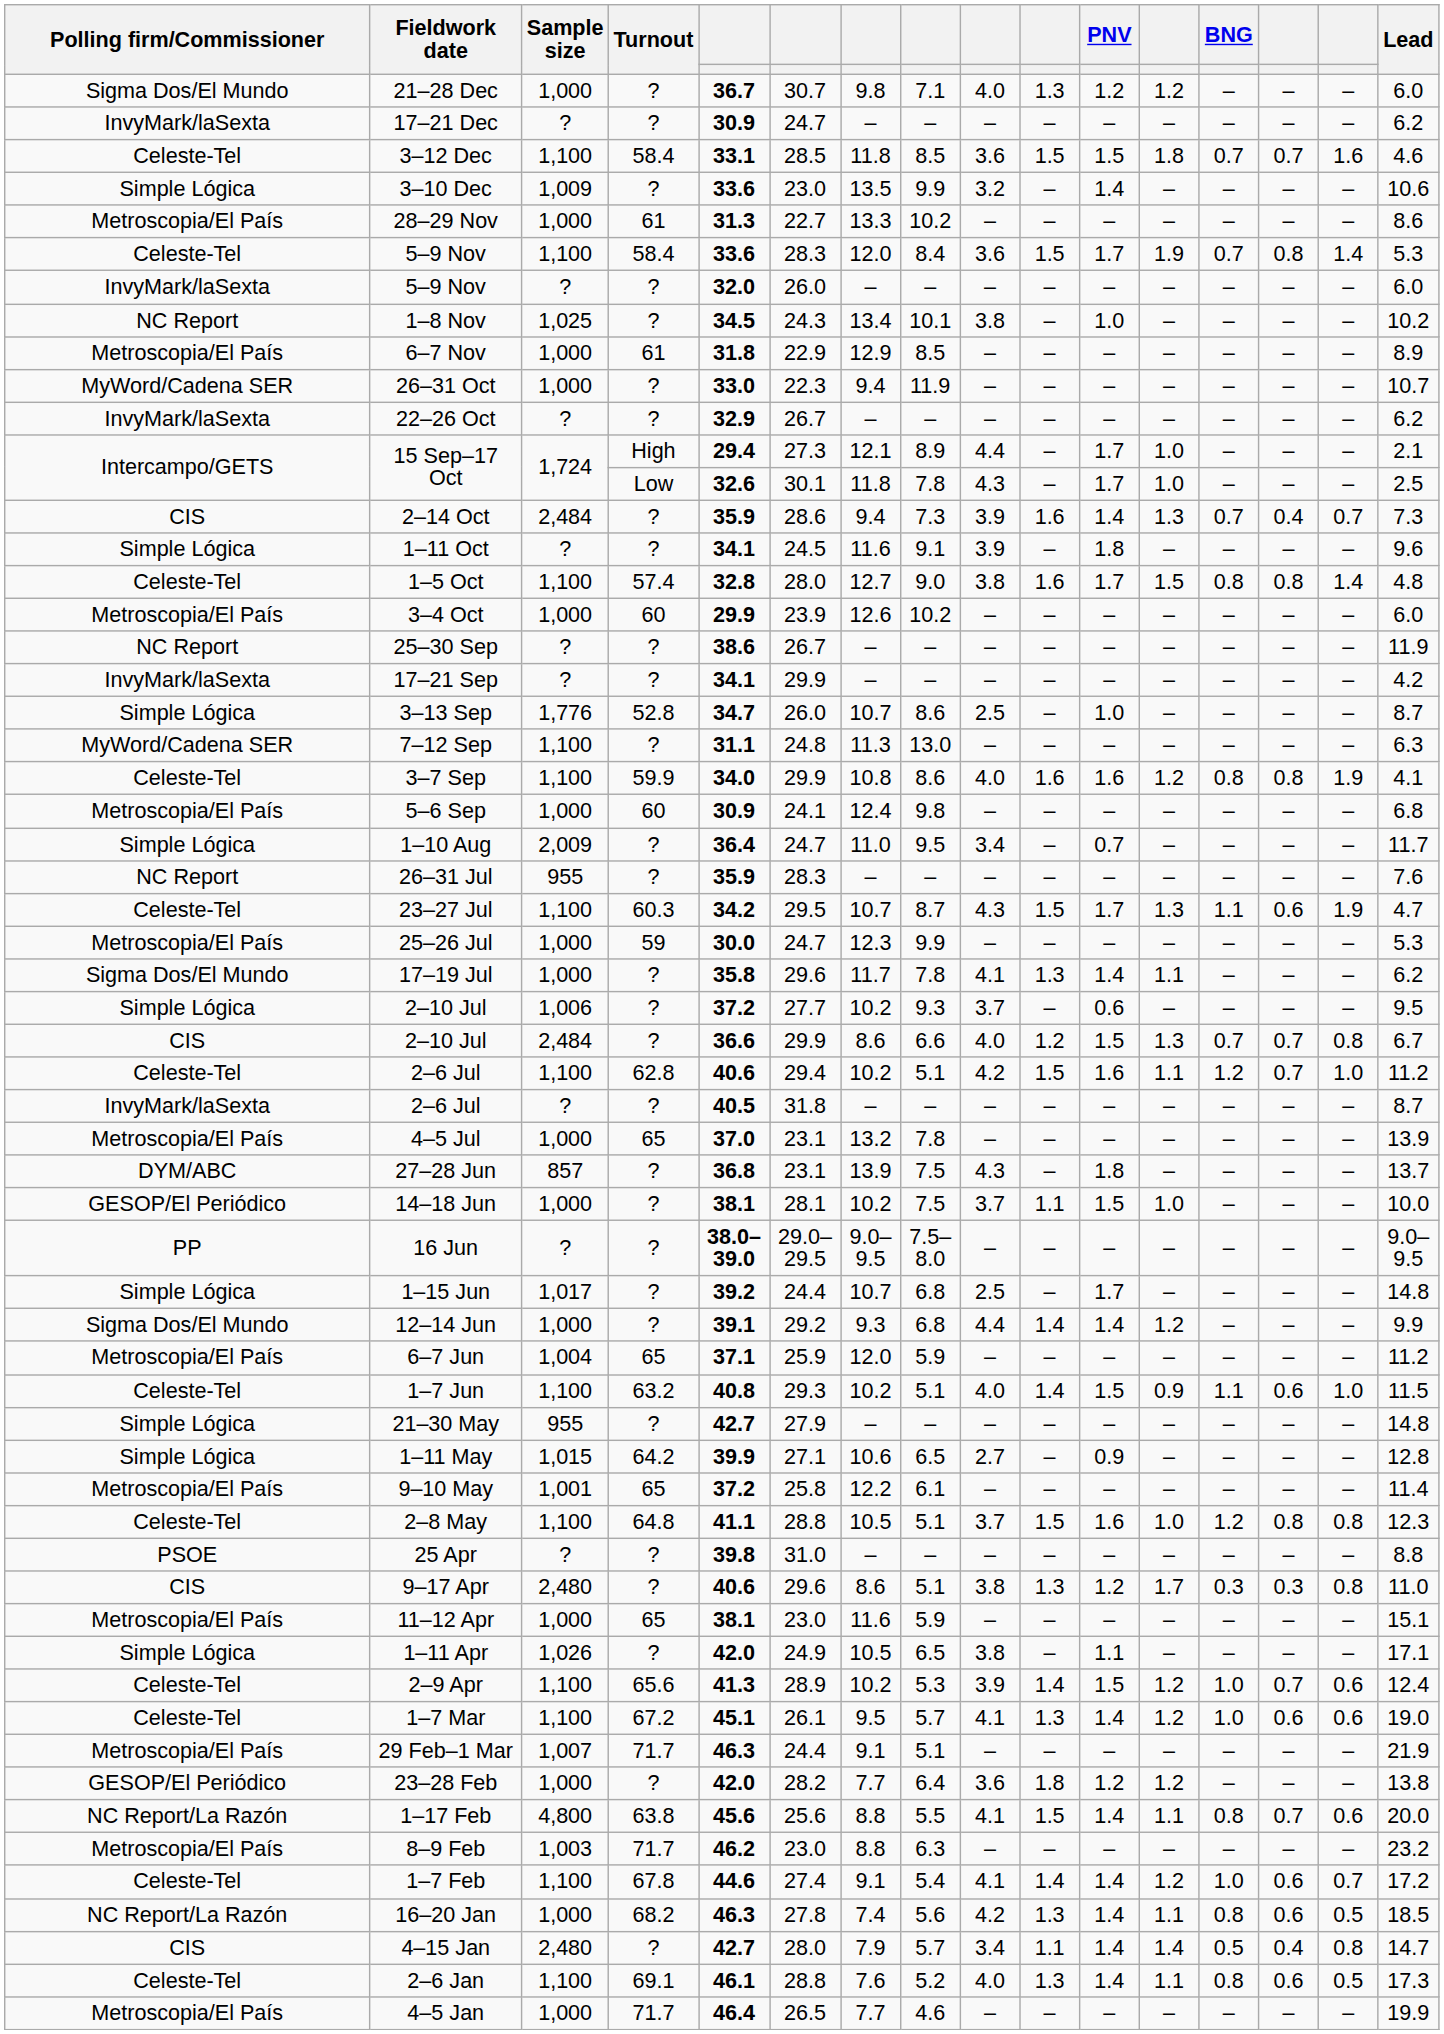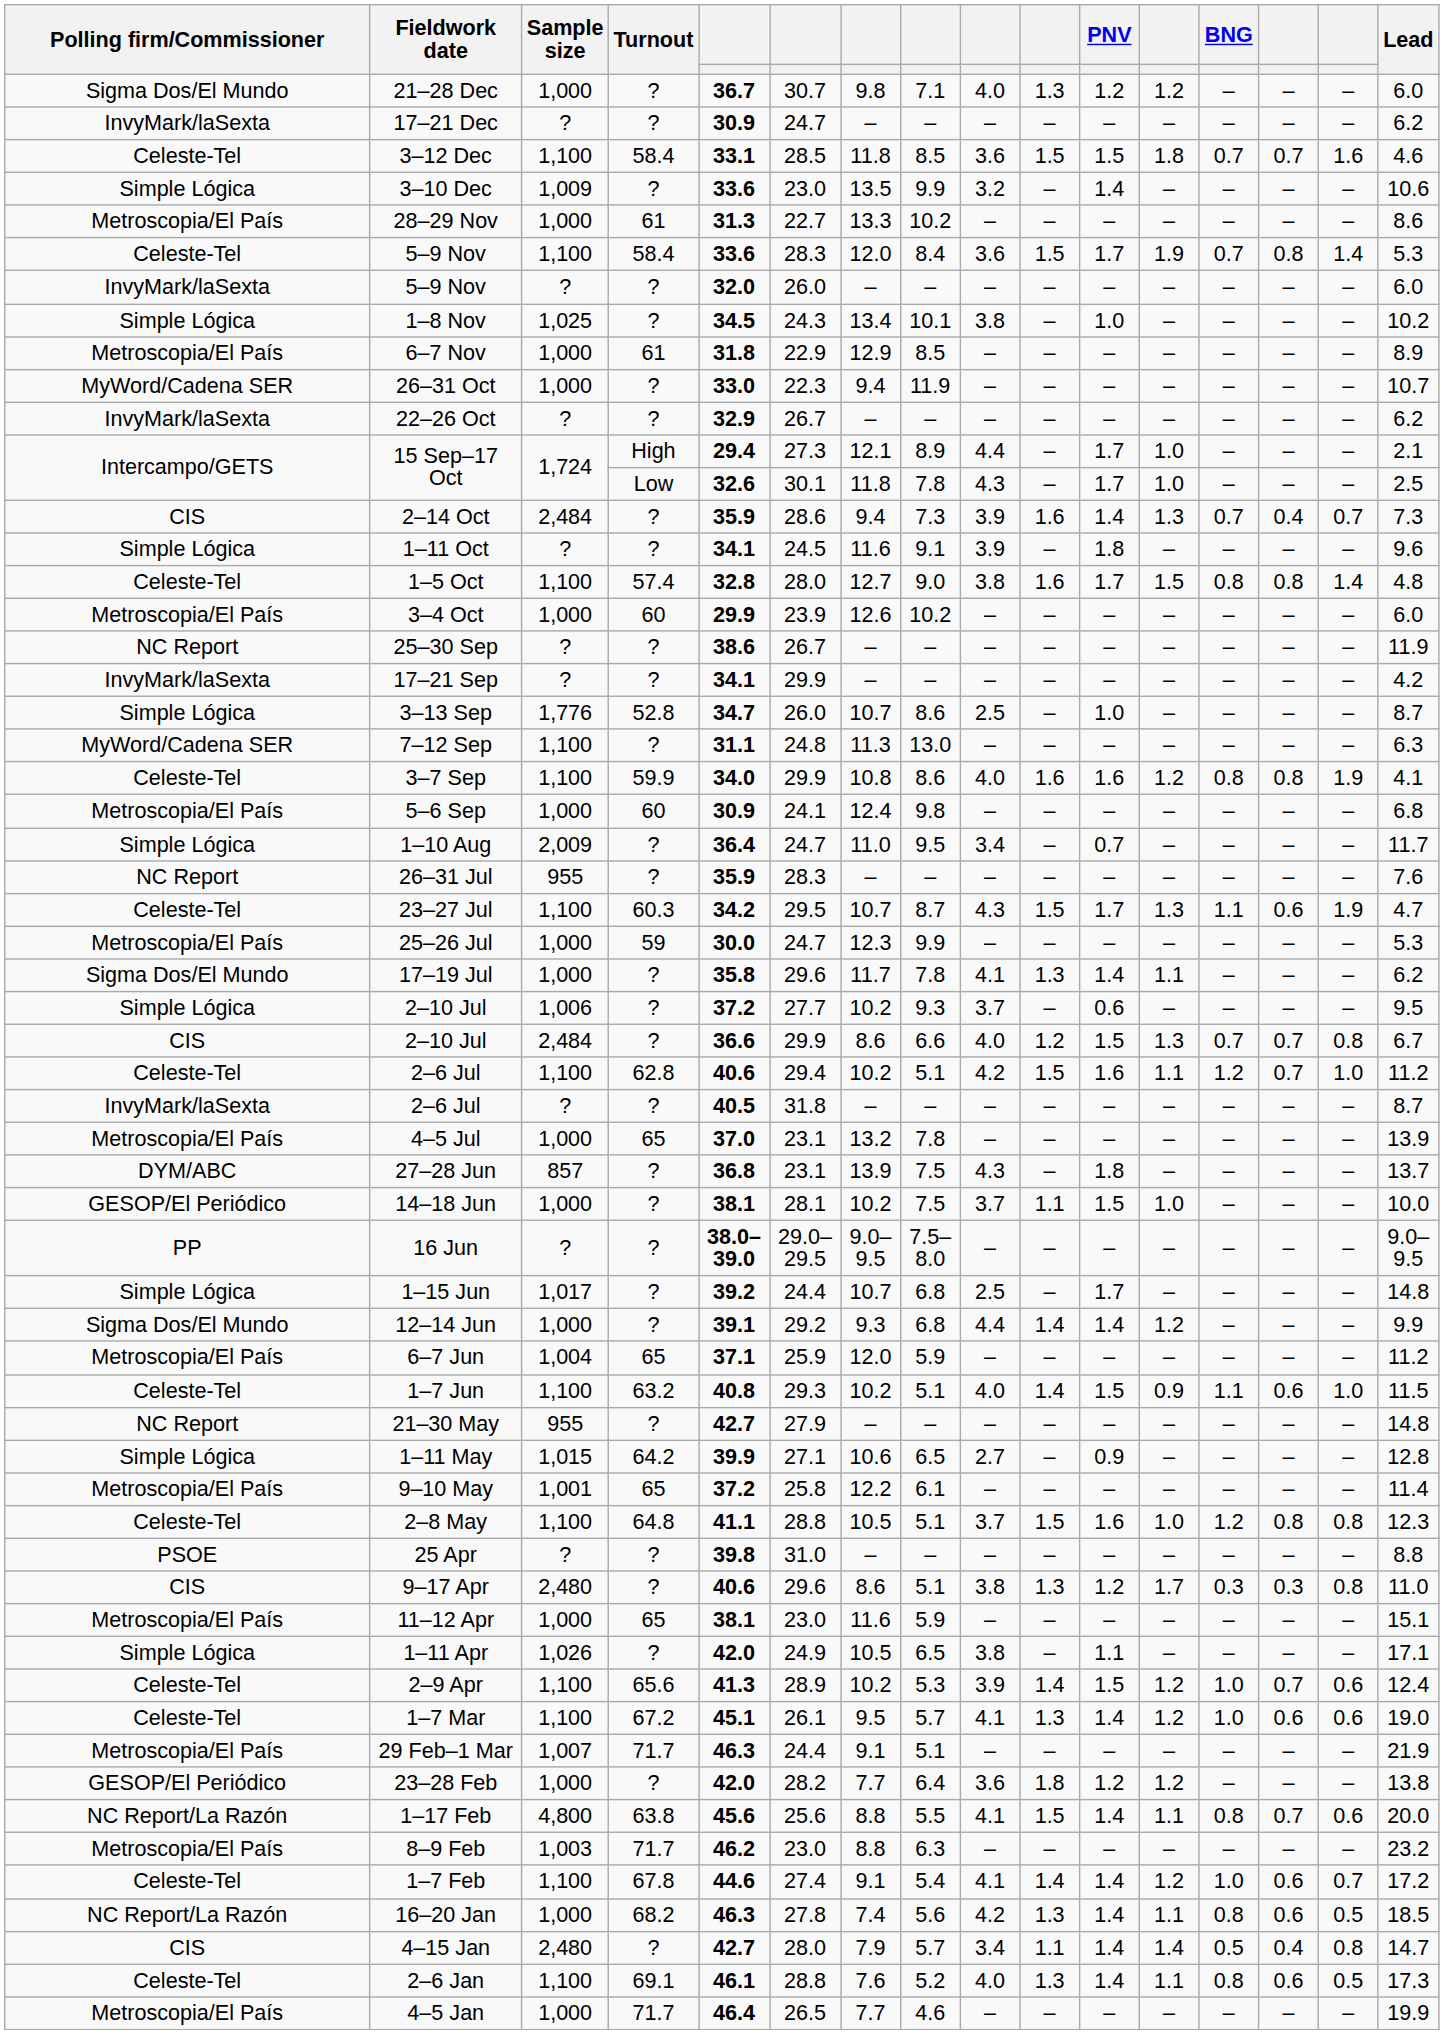(187, 319) NC Report -> (187, 319) Simple Lógica
(187, 1423) Simple Lógica -> (187, 1423) NC Report
